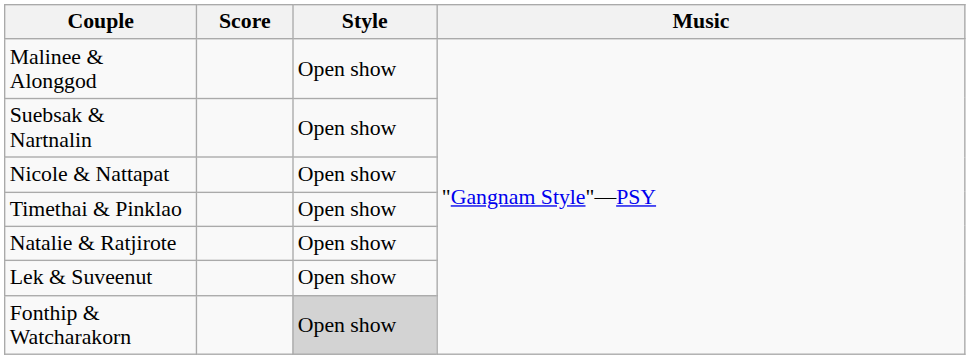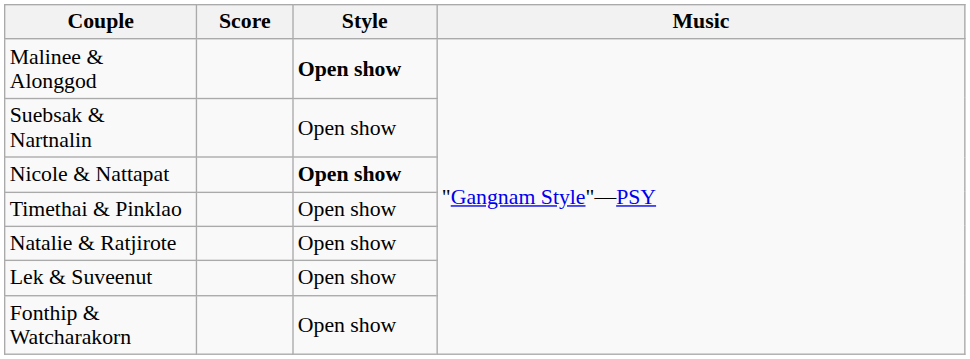(347, 68) normal -> (350, 68) bold
(347, 174) normal -> (350, 174) bold
(347, 324) lightgrey background -> (347, 324) no background
